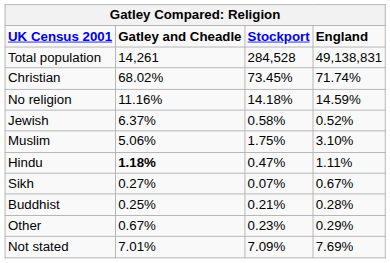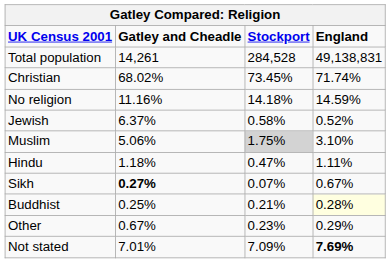(266, 141) no background -> (266, 141) lightgrey background
(137, 162) bold -> (137, 162) normal
(137, 183) normal -> (137, 183) bold
(335, 204) no background -> (335, 204) lightyellow background
(335, 246) normal -> (335, 246) bold
